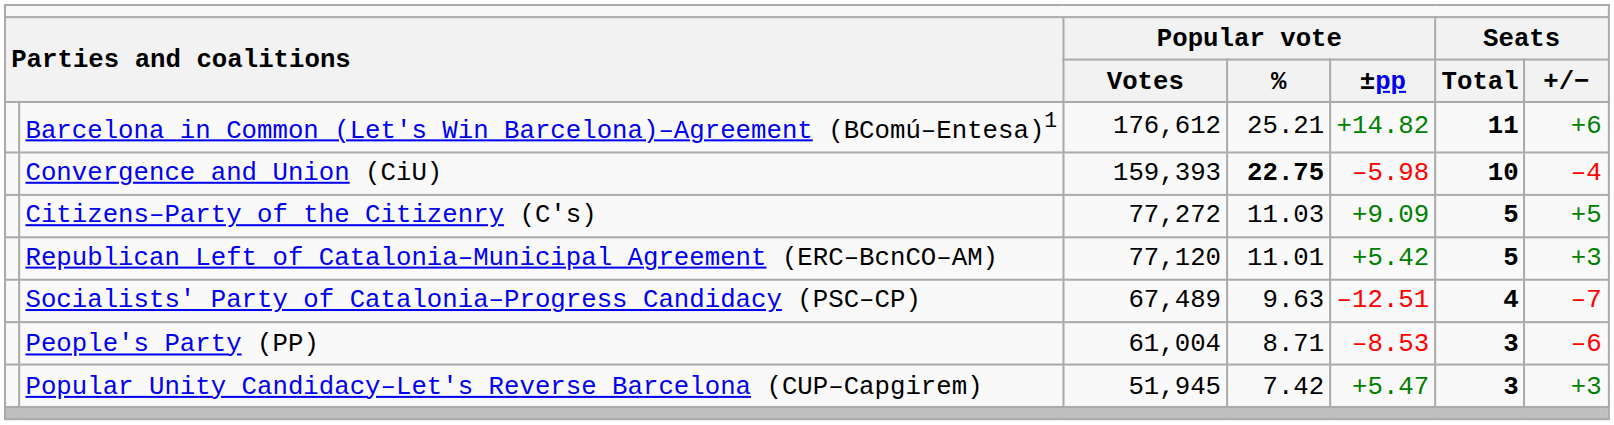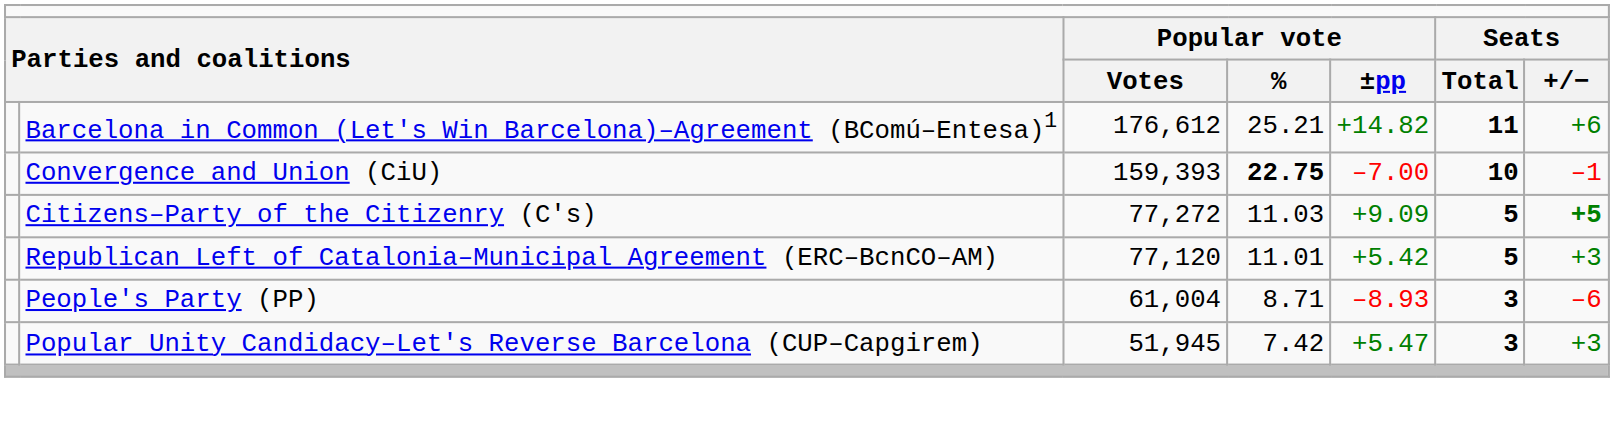(1391, 173) –5.98 -> (1391, 173) –7.00
(1586, 173) –4 -> (1586, 173) –1
(1586, 215) normal -> (1586, 215) bold
- row: (473, 301)
(1391, 343) –8.53 -> (1391, 301) –8.93
